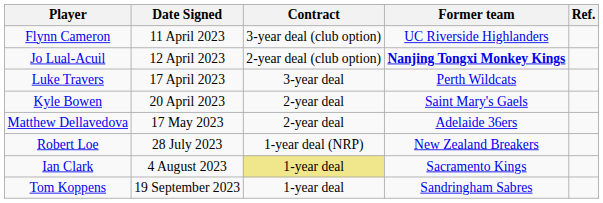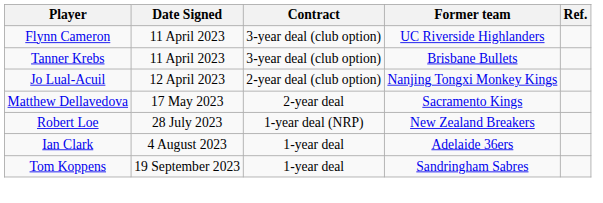+ row: (68, 58)
(476, 58) bold -> (472, 79) normal
- row: (68, 79)
- row: (68, 101)
(476, 123) Adelaide 36ers -> (472, 101) Sacramento Kings
(314, 166) khaki background -> (314, 144) no background
(476, 166) Sacramento Kings -> (472, 144) Adelaide 36ers
